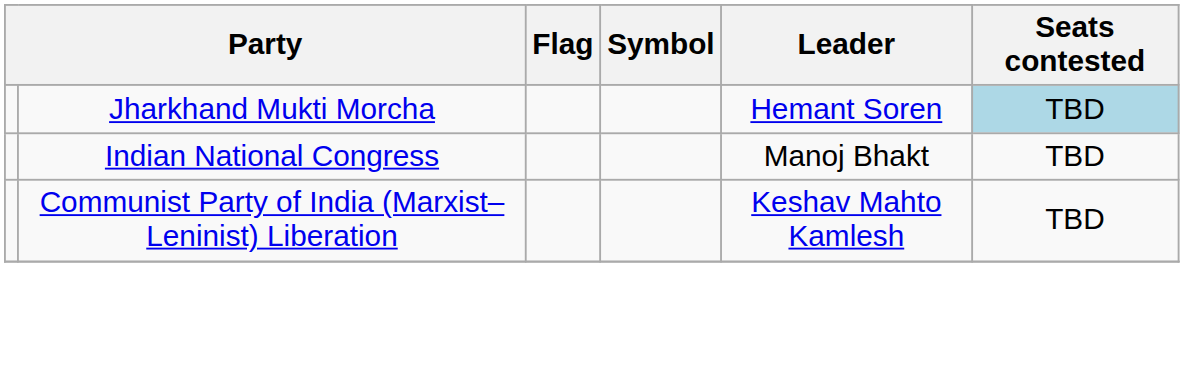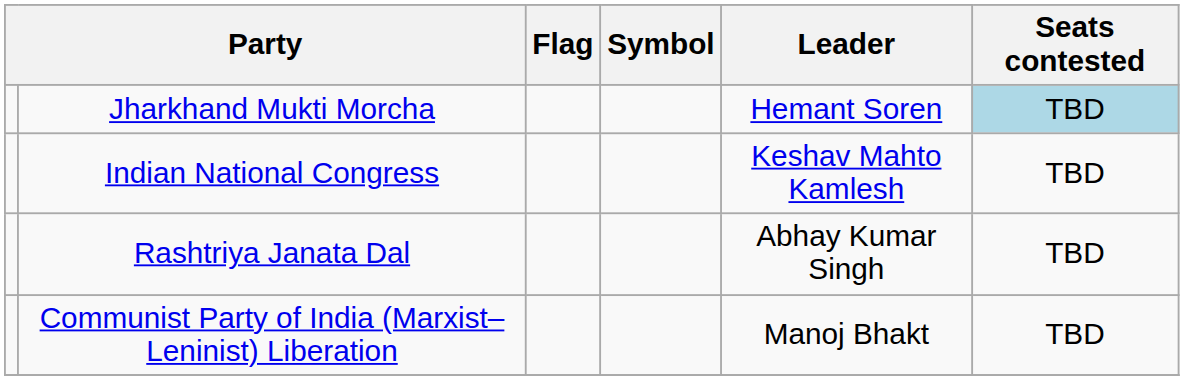(846, 155) Manoj Bhakt -> (846, 172) Keshav Mahto Kamlesh
+ row: (272, 253)
(846, 219) Keshav Mahto Kamlesh -> (846, 334) Manoj Bhakt
